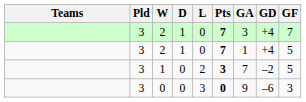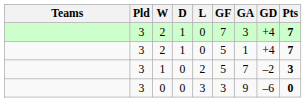columns swapped: (290, 13) <-> (223, 13)
